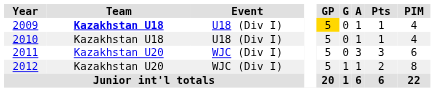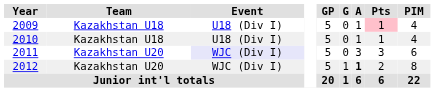(119, 25) bold -> (119, 25) normal
(328, 25) gold background -> (328, 25) no background
(381, 25) no background -> (381, 25) pink background
(247, 53) no background -> (247, 53) lavender background
(358, 67) normal -> (358, 67) bold
